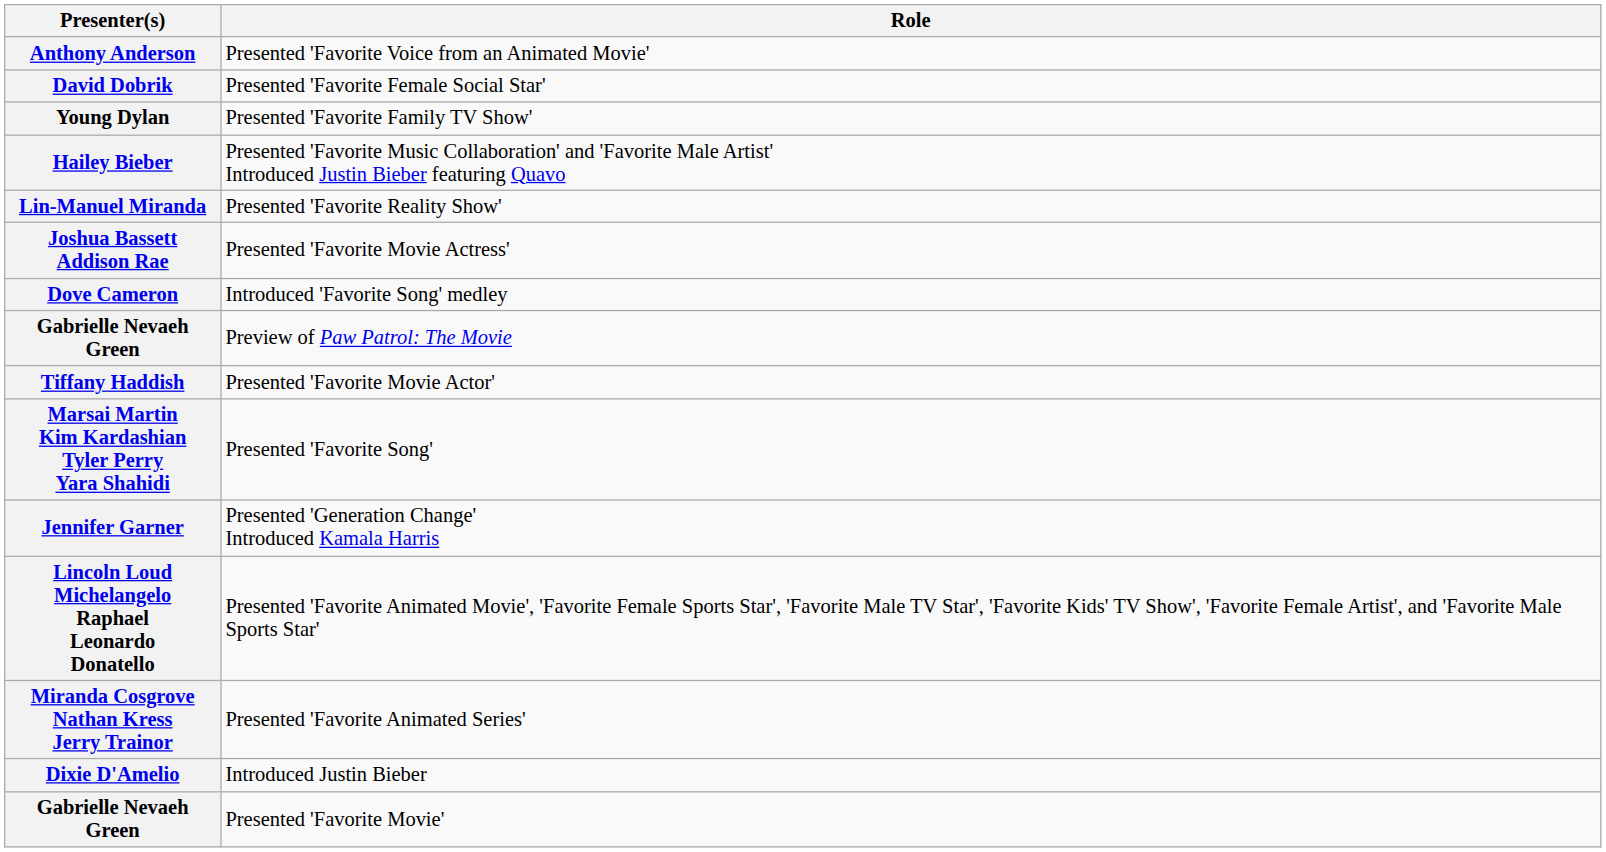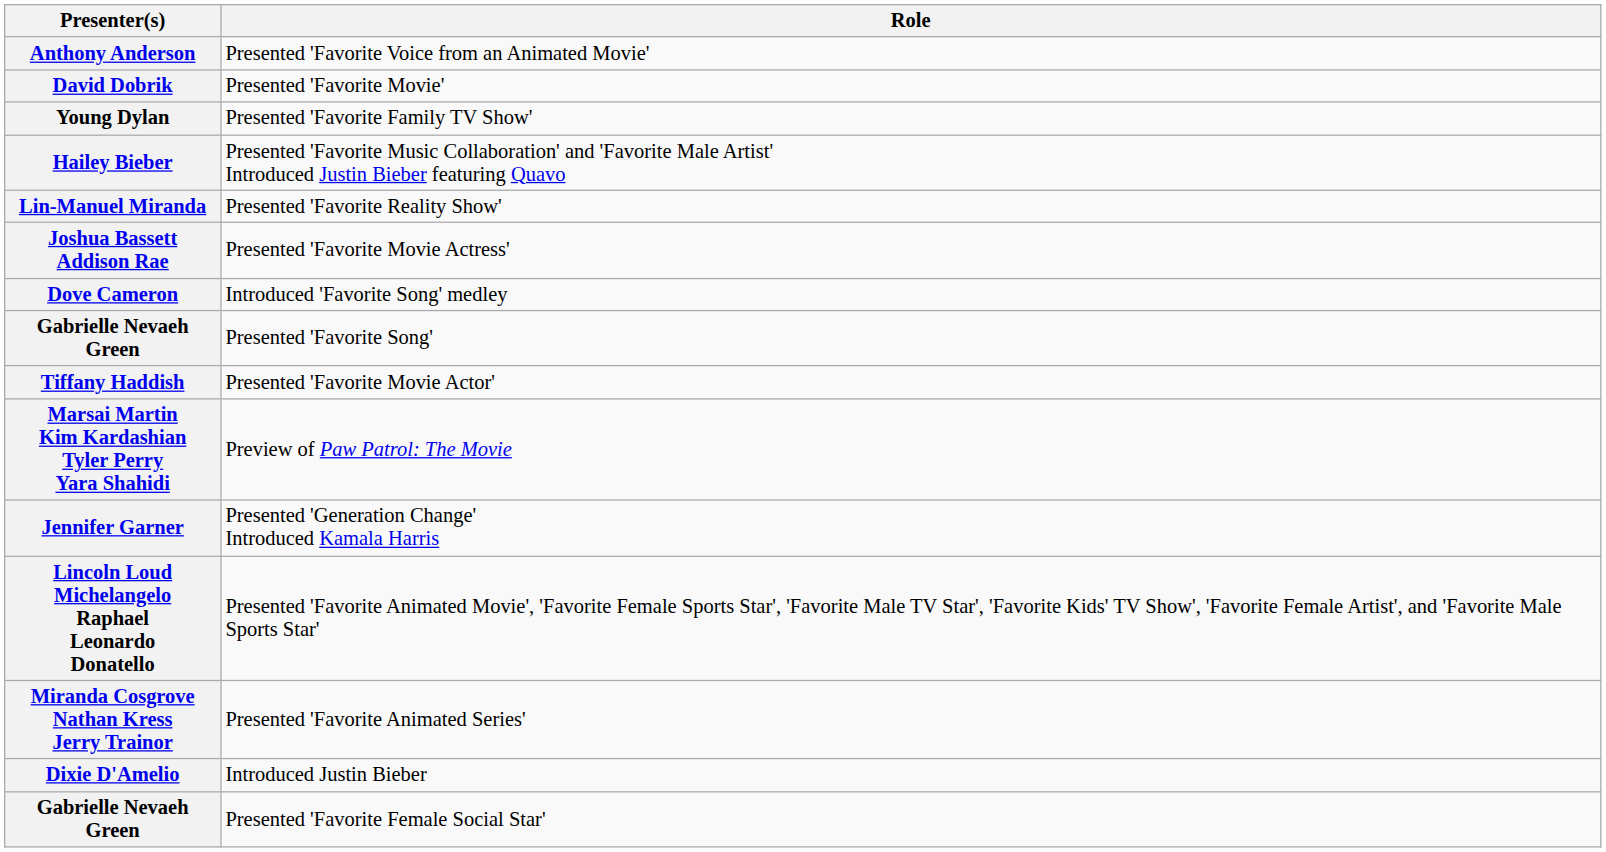(385, 85) Presented 'Favorite Female Social Star' -> (335, 85) Presented 'Favorite Movie'
(369, 338) Preview of Paw Patrol: The Movie -> (329, 338) Presented 'Favorite Song'
(329, 449) Presented 'Favorite Song' -> (369, 449) Preview of Paw Patrol: The Movie
(335, 818) Presented 'Favorite Movie' -> (385, 818) Presented 'Favorite Female Social Star'
